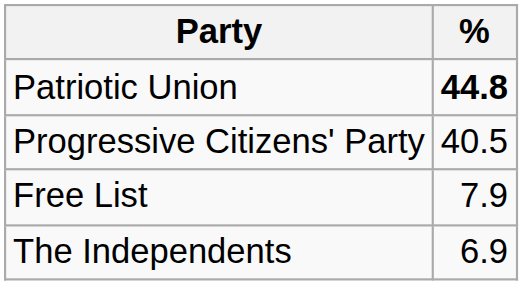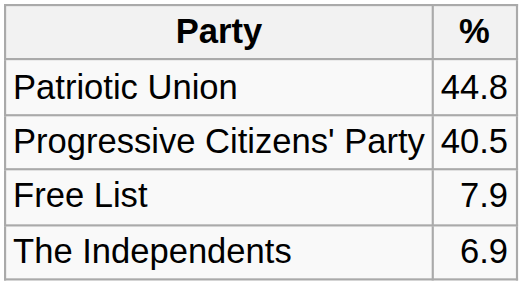(474, 86) bold -> (474, 86) normal
